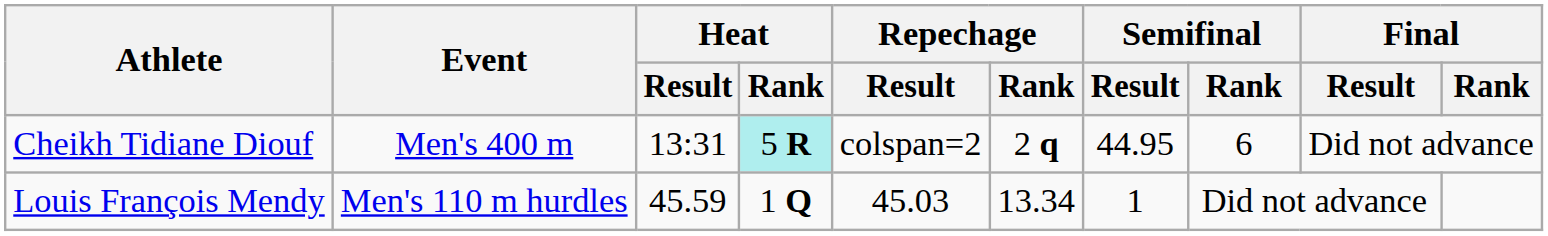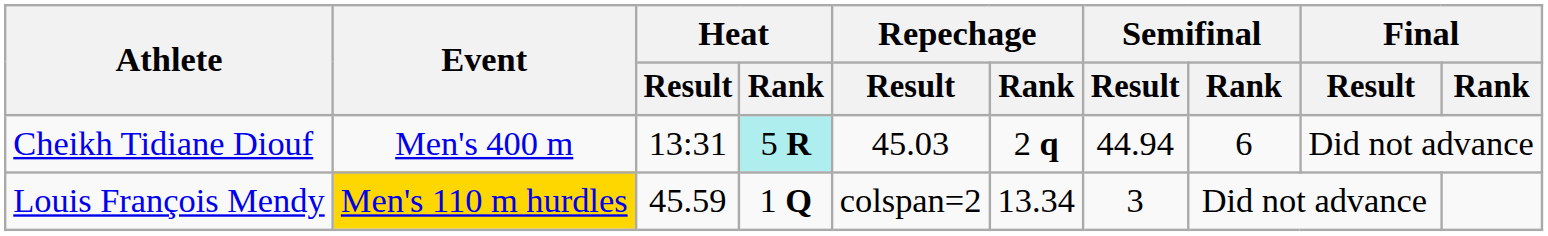(911, 143) colspan=2 -> (911, 143) 45.03
(1135, 143) 44.95 -> (1135, 143) 44.94
(484, 200) no background -> (484, 200) gold background
(911, 200) 45.03 -> (911, 200) colspan=2
(1135, 200) 1 -> (1135, 200) 3
